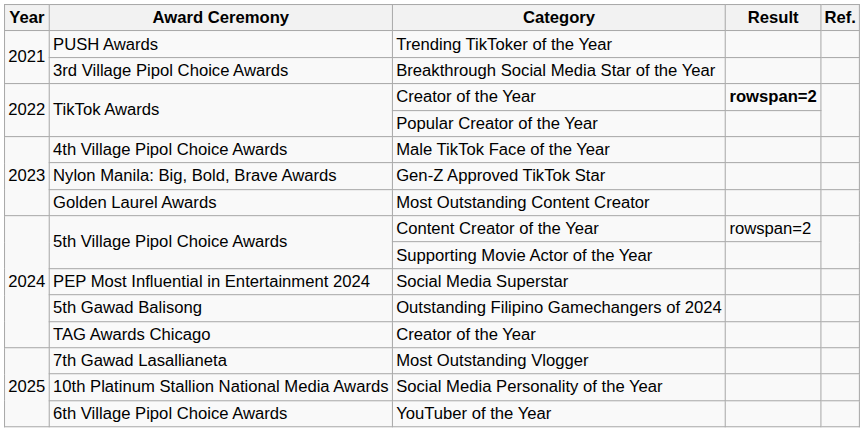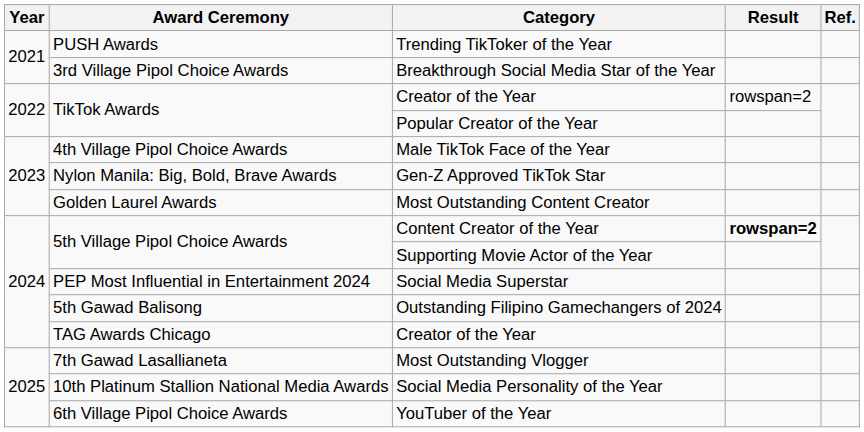(773, 96) bold -> (770, 96) normal
(770, 228) normal -> (773, 228) bold
